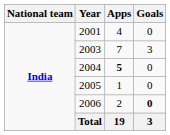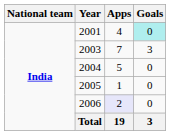(150, 31) no background -> (150, 31) paleturquoise background
(119, 68) bold -> (119, 68) normal
(119, 104) no background -> (119, 104) lavender background
(150, 104) bold -> (150, 104) normal
